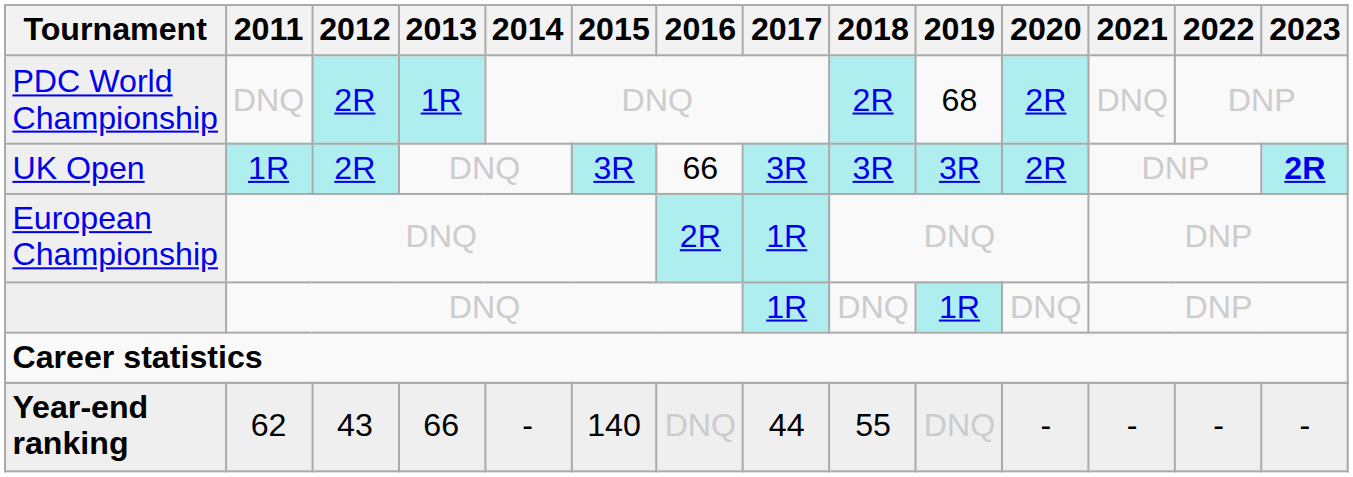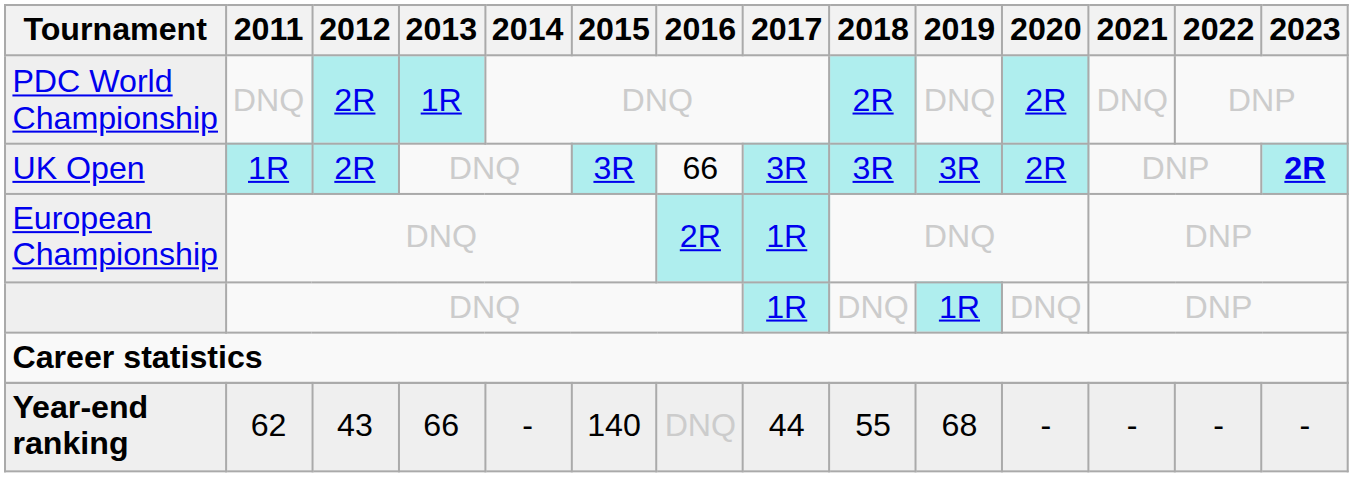(959, 99) 68 -> (959, 99) DNQ
(959, 426) DNQ -> (959, 426) 68
